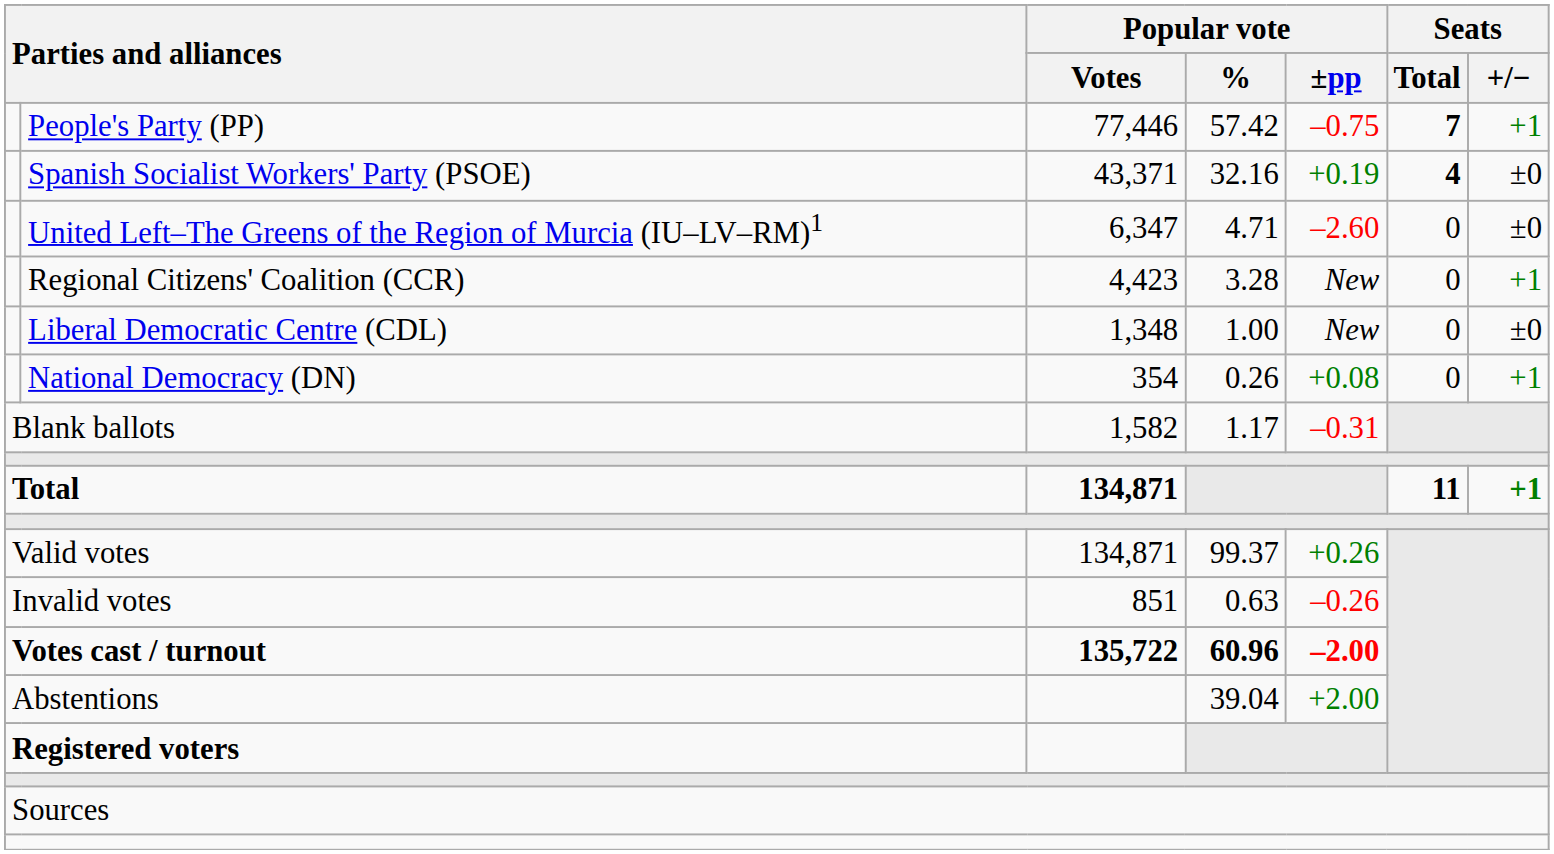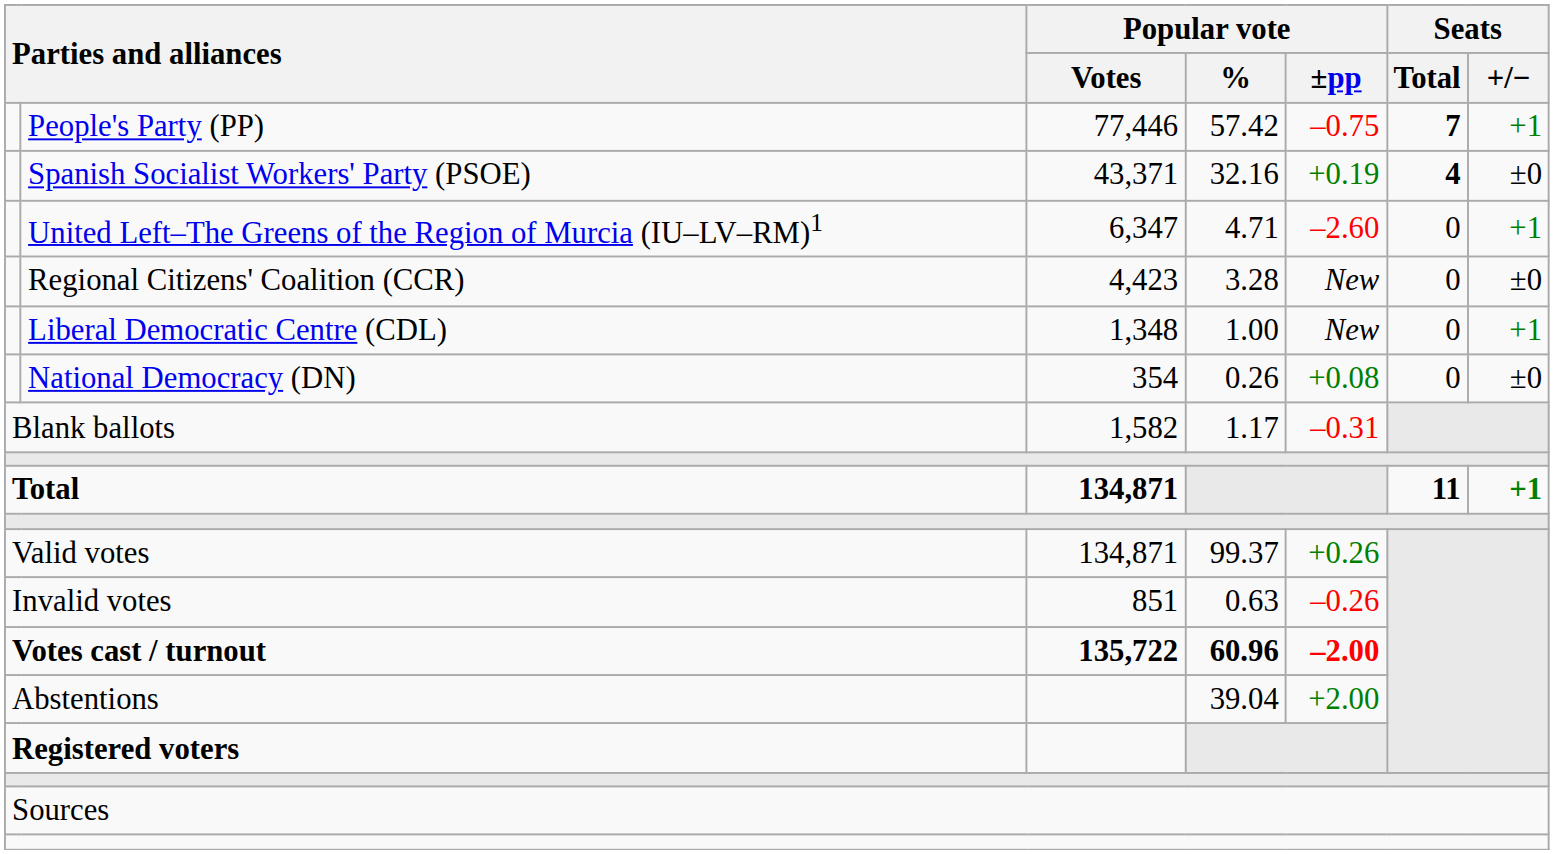(1526, 227) ±0 -> (1526, 227) +1
(1526, 280) +1 -> (1526, 280) ±0
(1526, 329) ±0 -> (1526, 329) +1
(1526, 378) +1 -> (1526, 378) ±0
